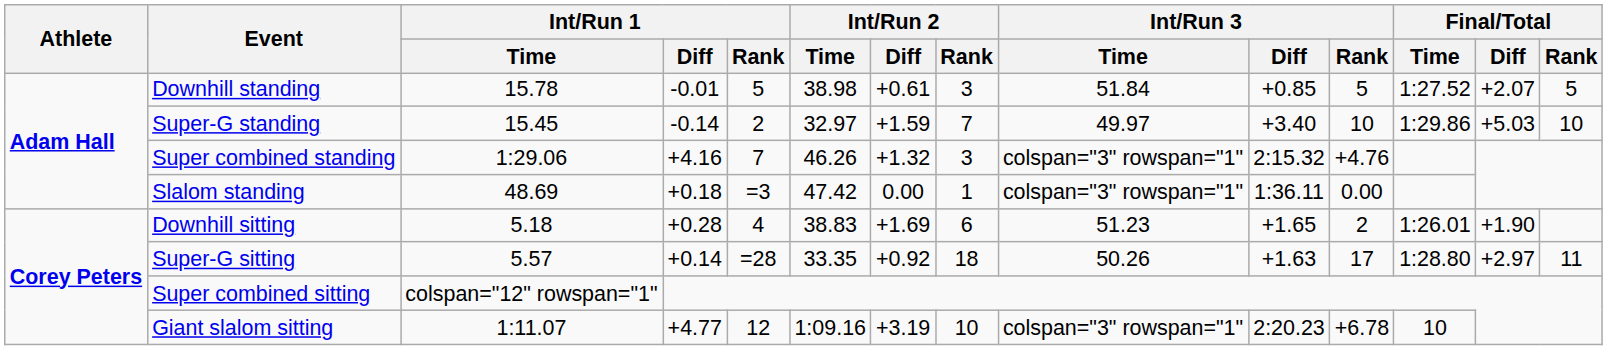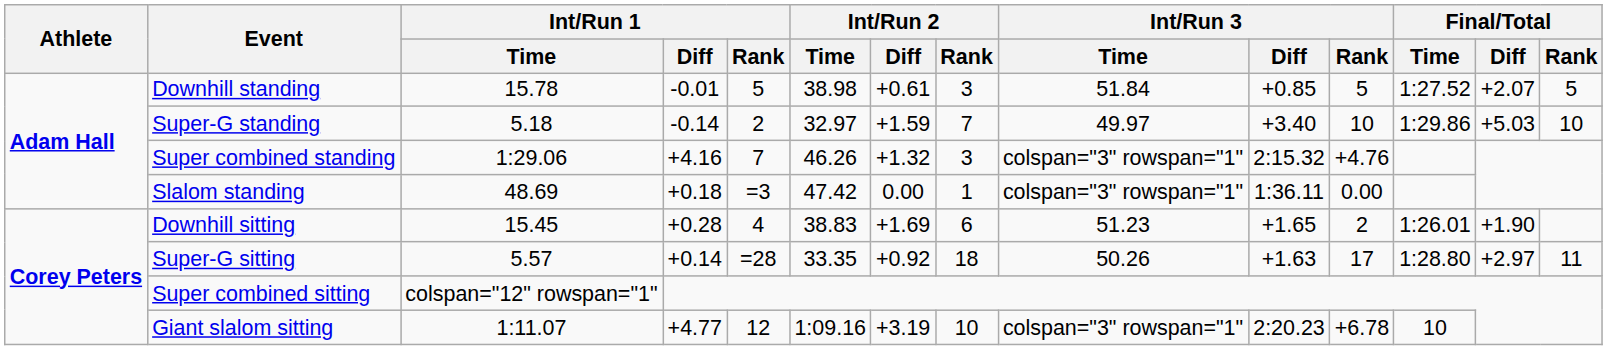(531, 124) 15.45 -> (531, 124) 5.18
(531, 225) 5.18 -> (531, 225) 15.45
